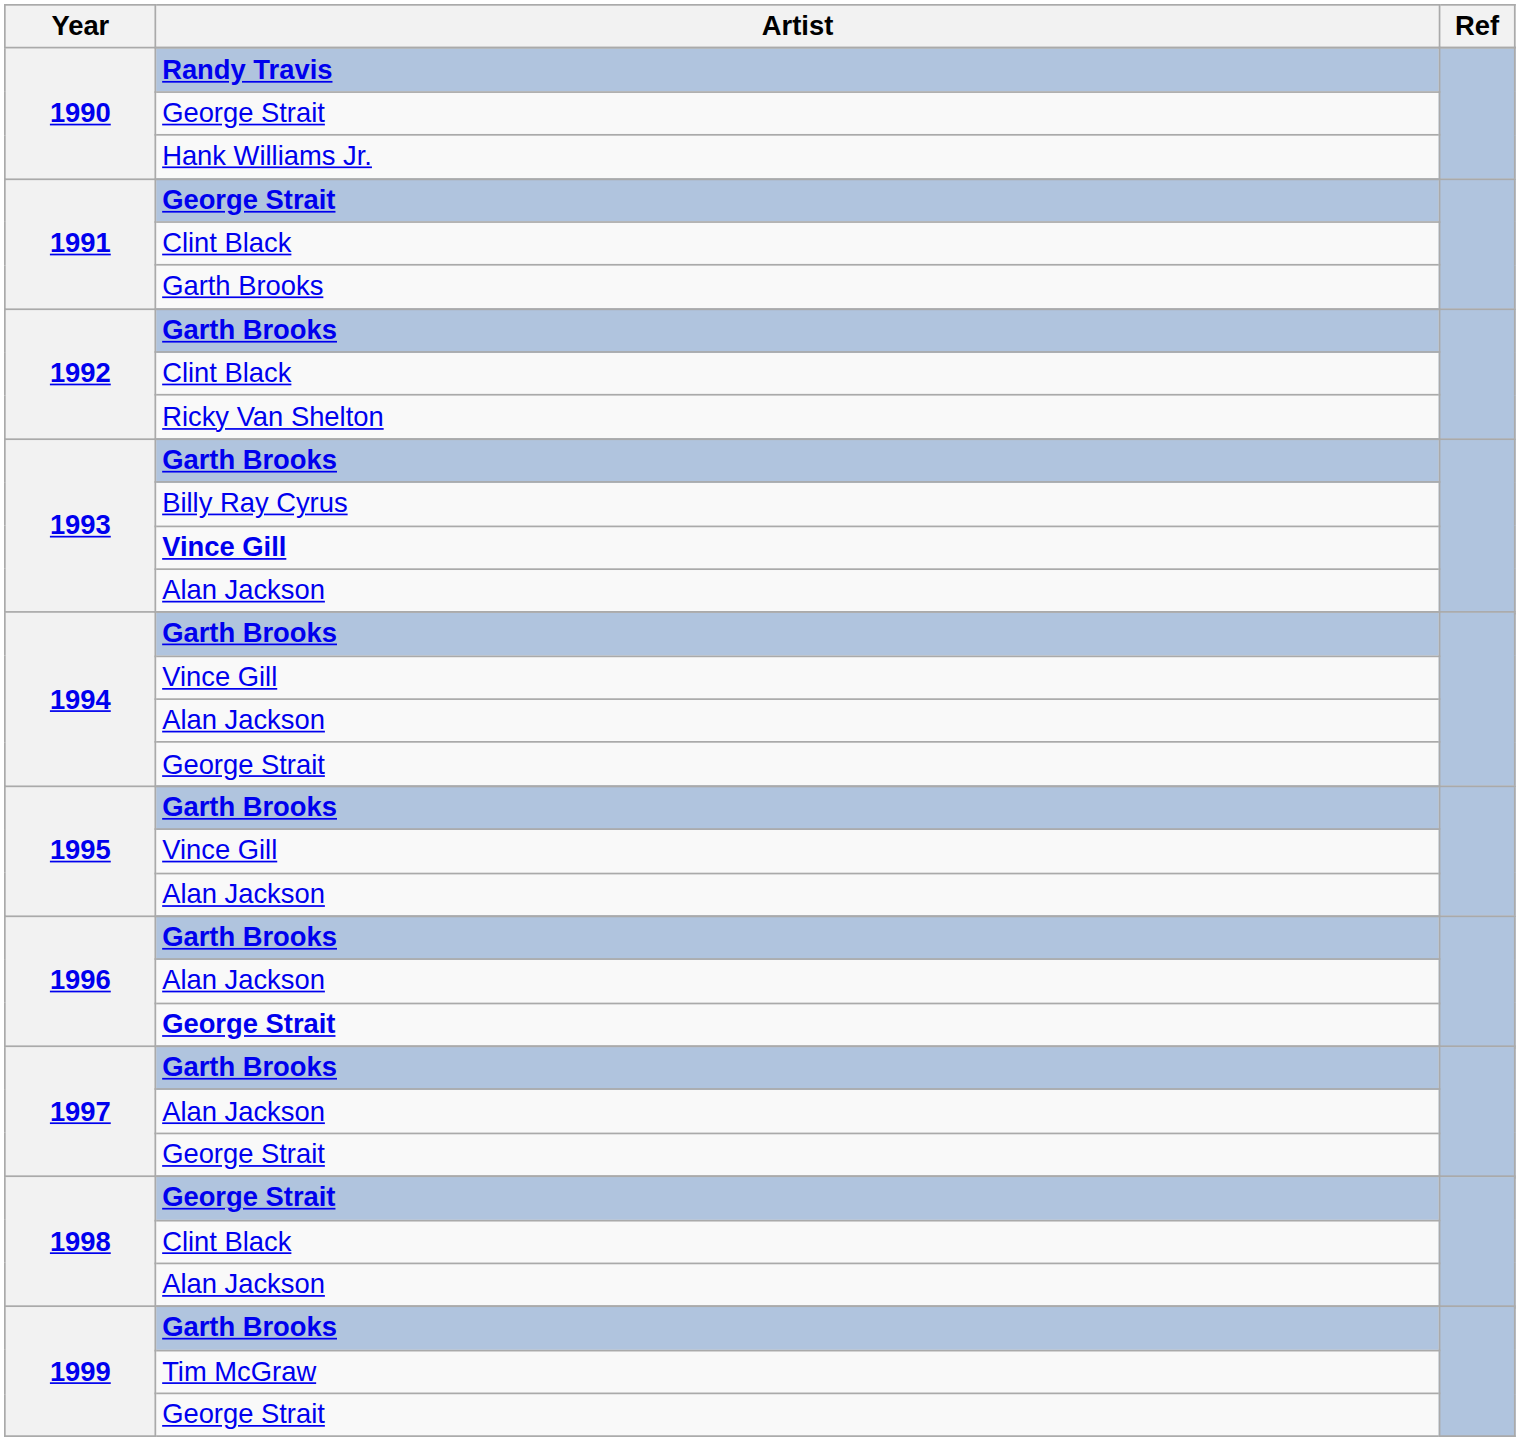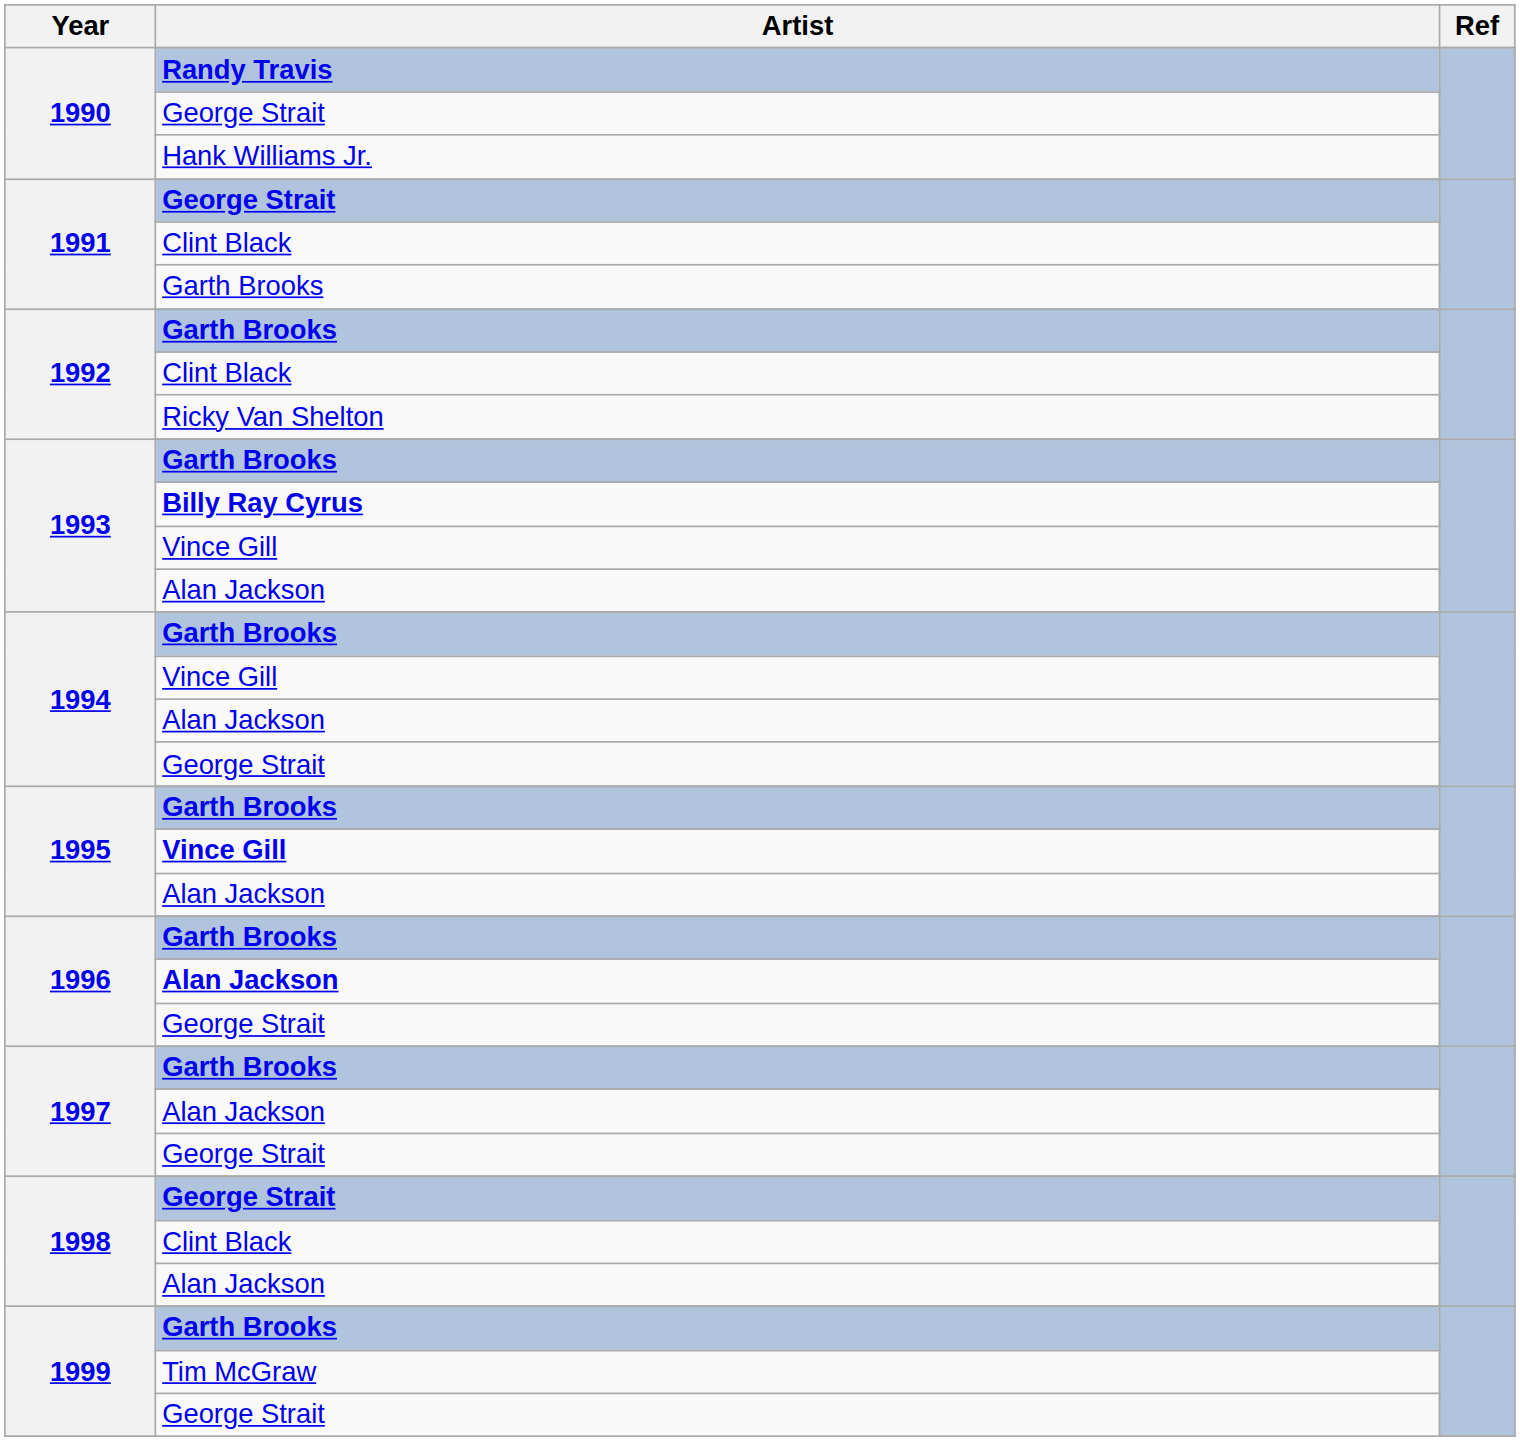(255, 503) normal -> (263, 503) bold
(224, 546) bold -> (220, 546) normal
(220, 850) normal -> (224, 850) bold
(244, 980) normal -> (250, 980) bold
(249, 1024) bold -> (244, 1024) normal
